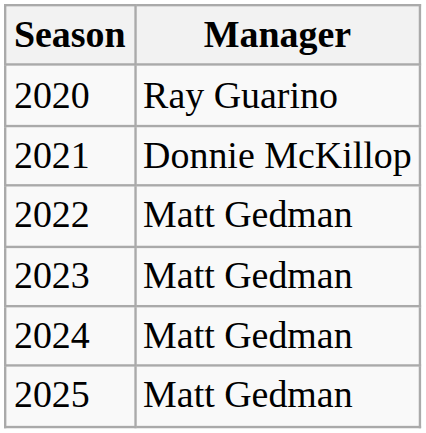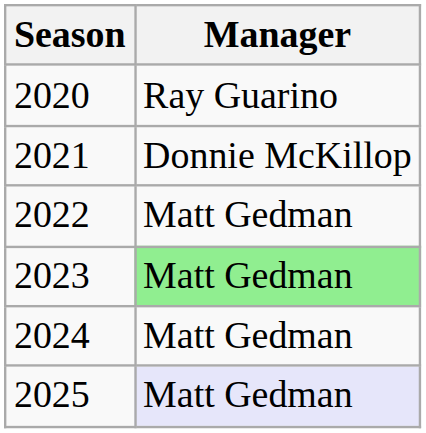(248, 275) no background -> (248, 275) lightgreen background
(248, 395) no background -> (248, 395) lavender background
